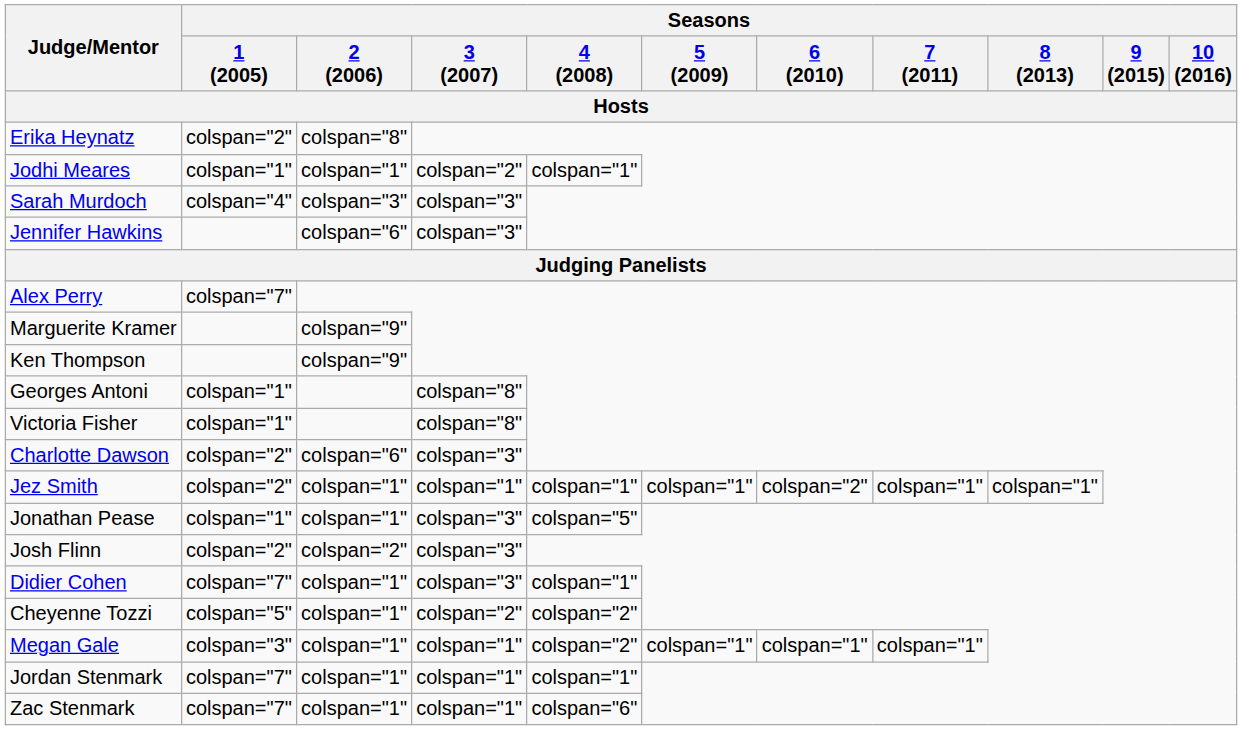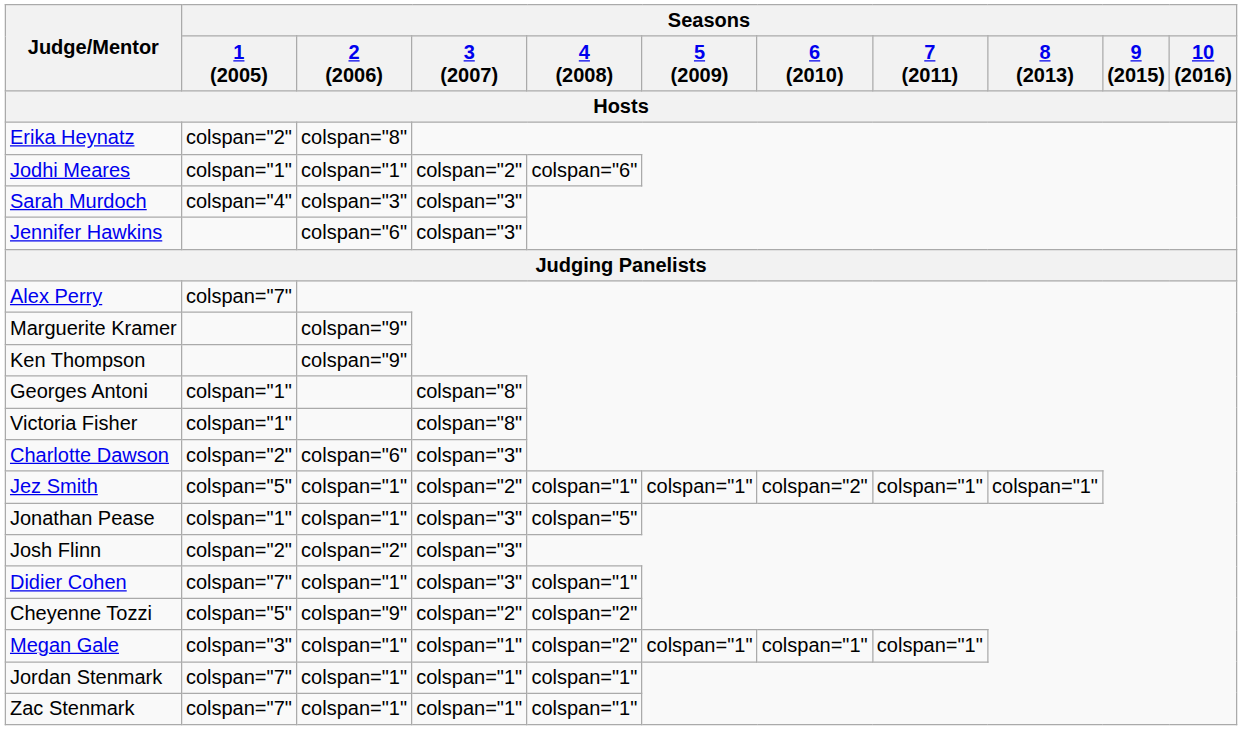(584, 169) colspan="1" -> (584, 169) colspan="6"
(239, 486) colspan="2" -> (239, 486) colspan="5"
(469, 486) colspan="1" -> (469, 486) colspan="2"
(354, 613) colspan="1" -> (354, 613) colspan="9"
(584, 708) colspan="6" -> (584, 708) colspan="1"
